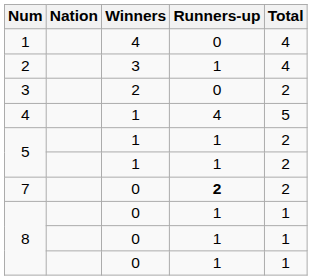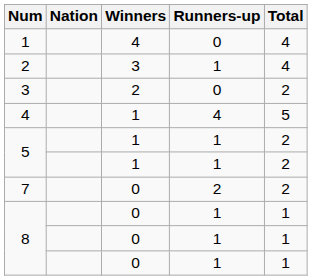(217, 189) bold -> (217, 189) normal
